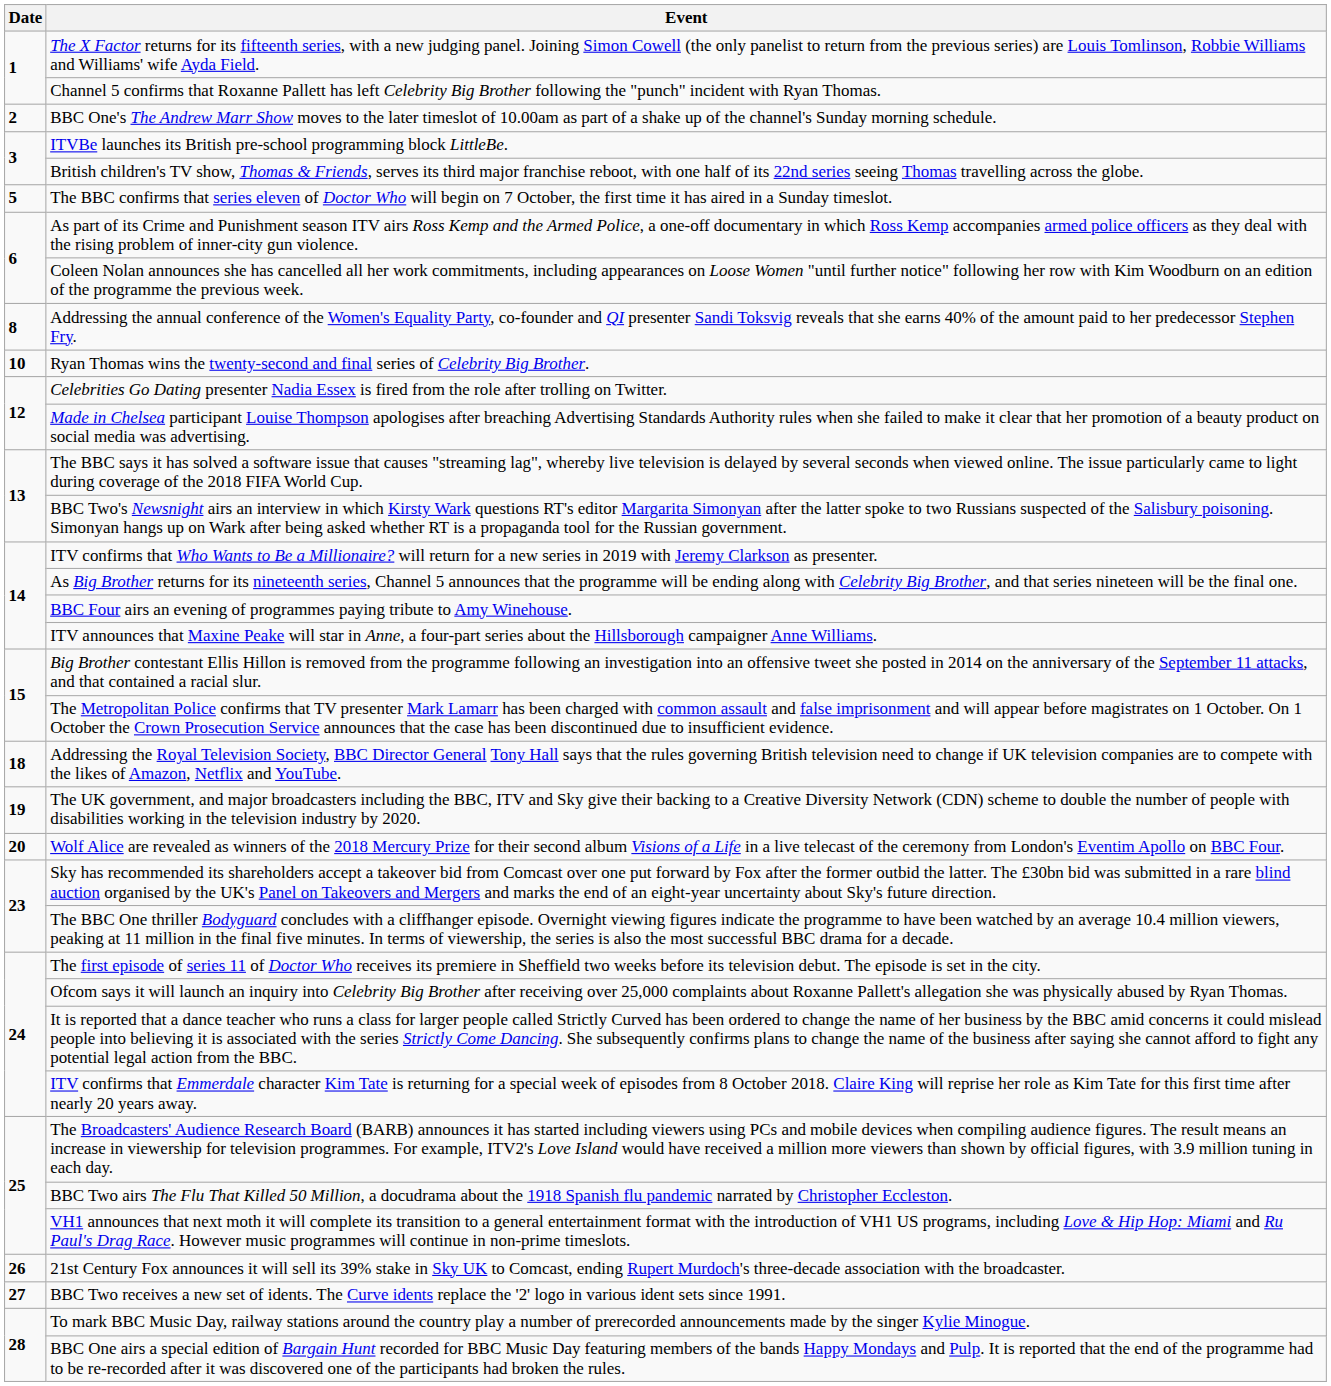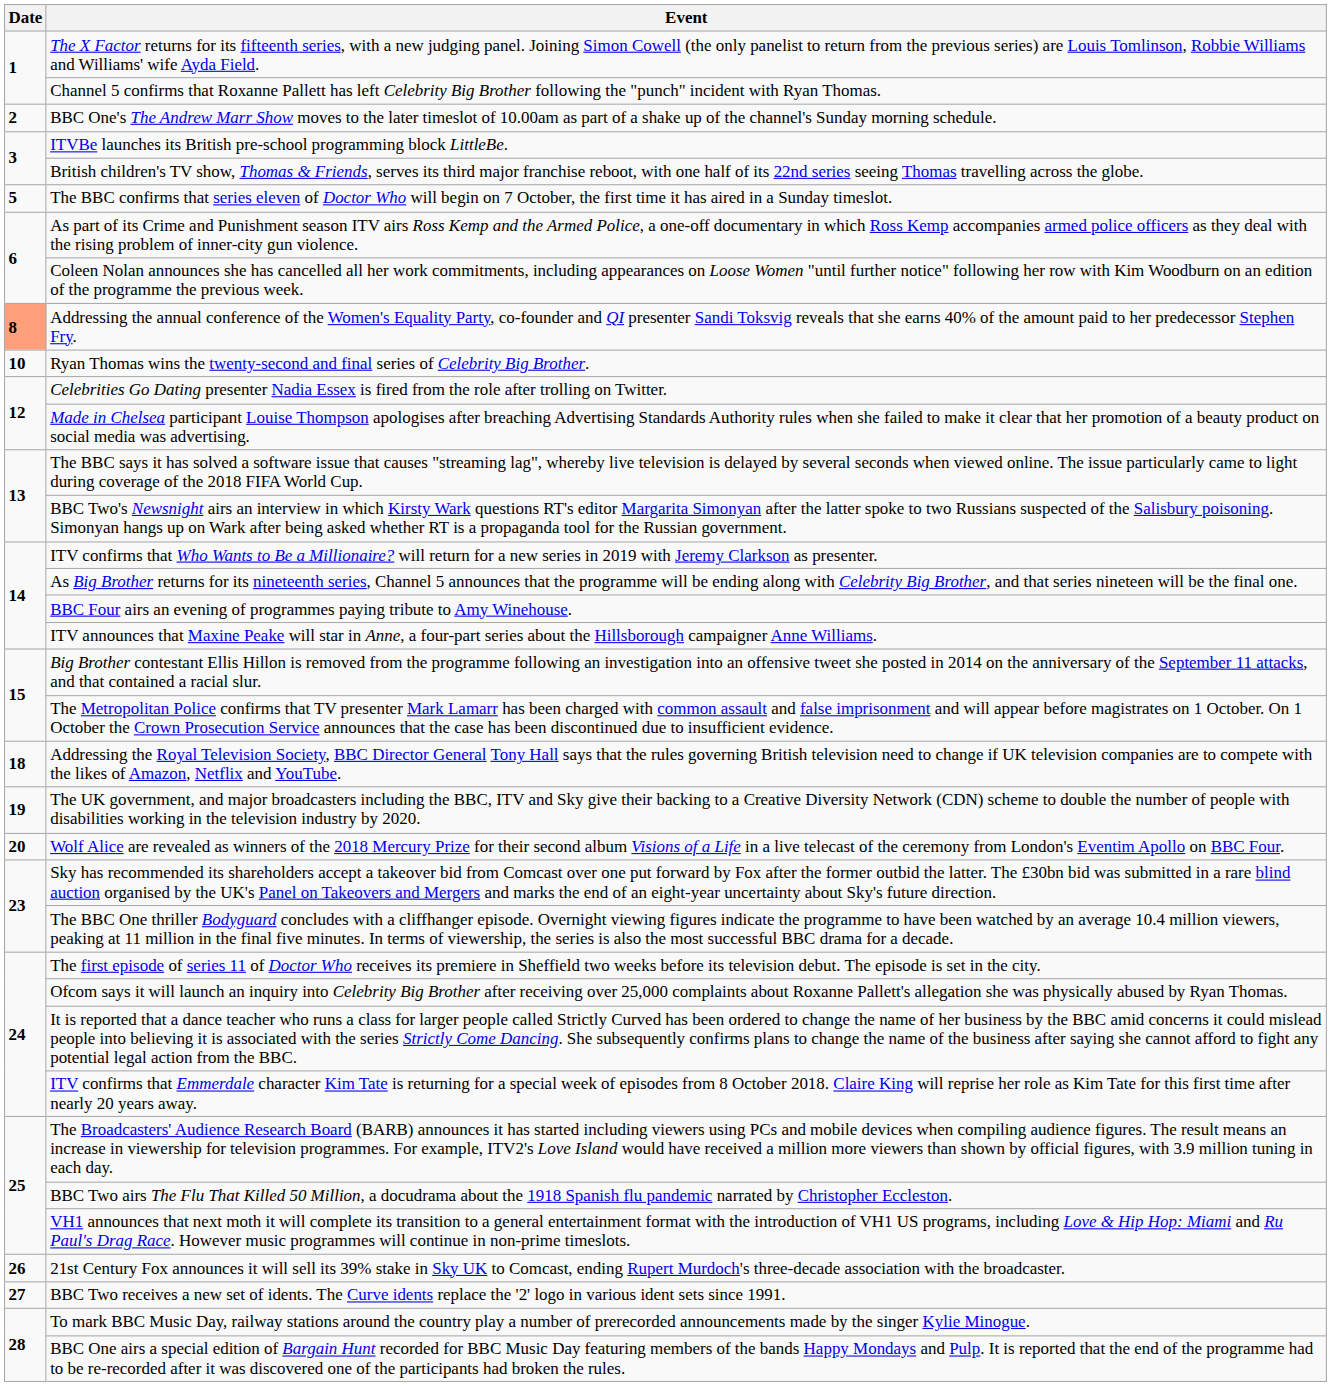(13, 326) no background -> (13, 326) lightsalmon background
